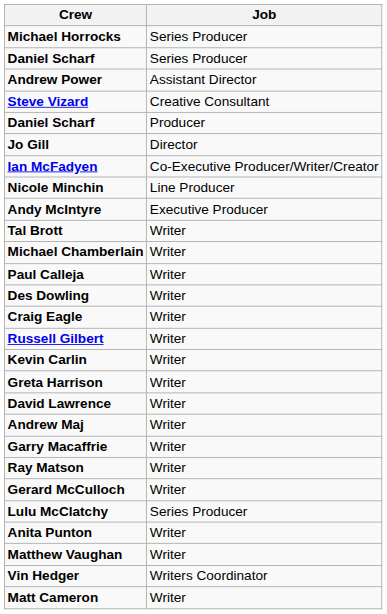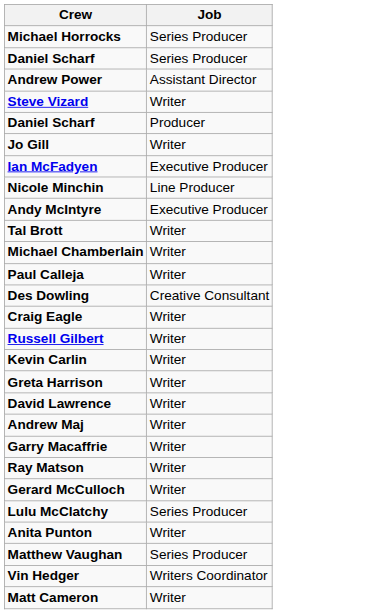(210, 101) Creative Consultant -> (168, 101) Writer
(174, 144) Director -> (168, 144) Writer
(264, 166) Co-Executive Producer/Writer/Creator -> (209, 166) Executive Producer
(168, 295) Writer -> (210, 295) Creative Consultant
(168, 554) Writer -> (199, 554) Series Producer
